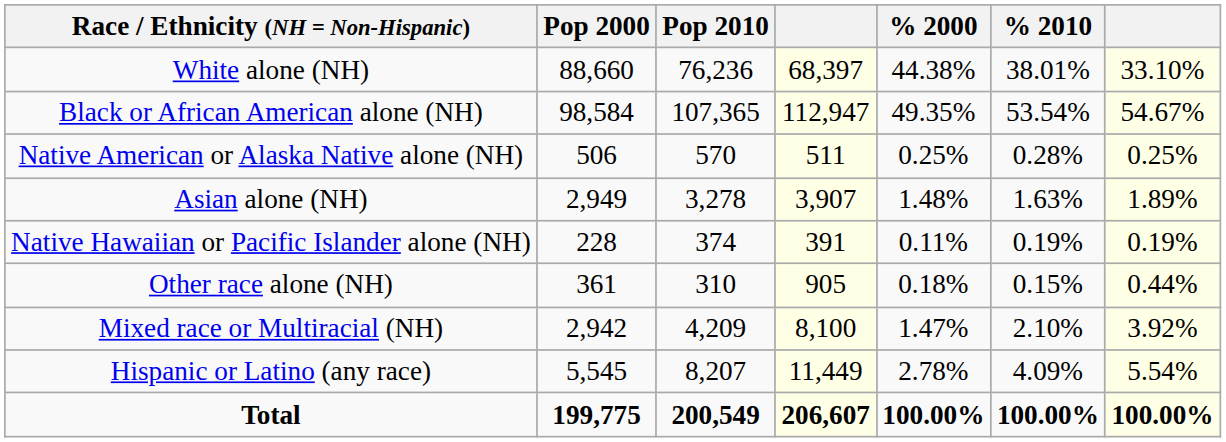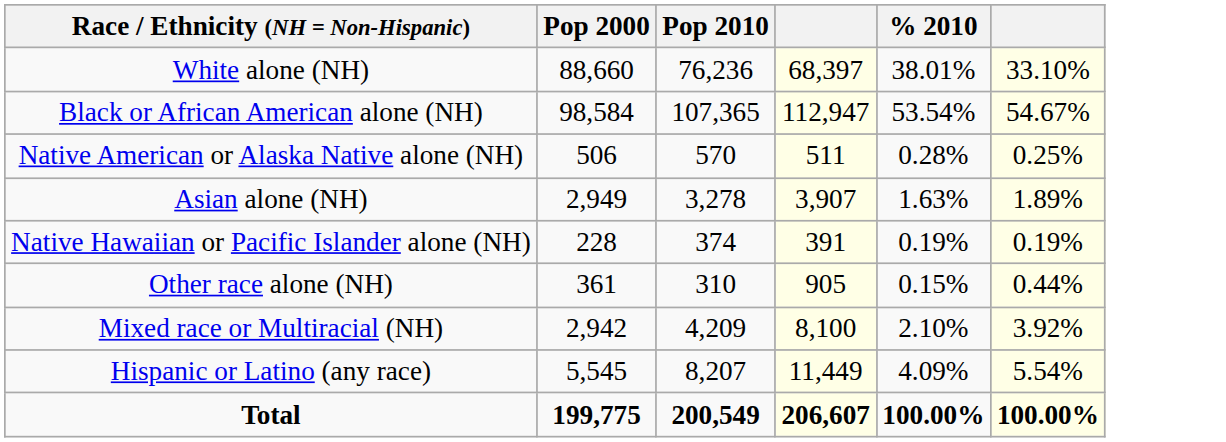- column: (933, 26)
